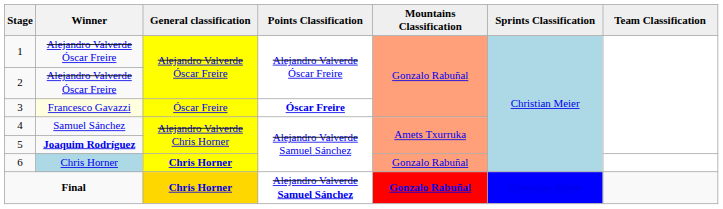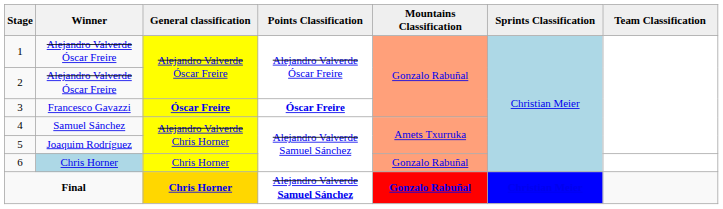(89, 108) lightyellow background -> (89, 108) no background
(200, 108) normal -> (200, 108) bold
(89, 144) bold -> (89, 144) normal
(200, 163) bold -> (200, 163) normal
